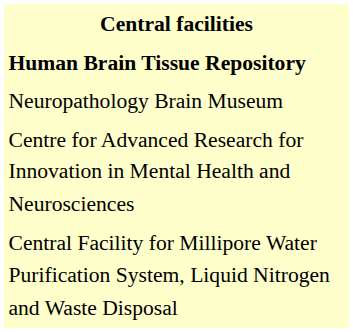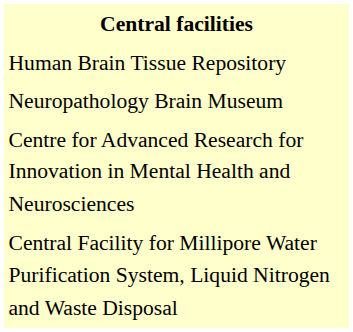(157, 62) bold -> (147, 62) normal
